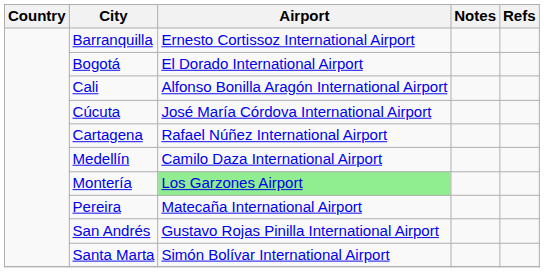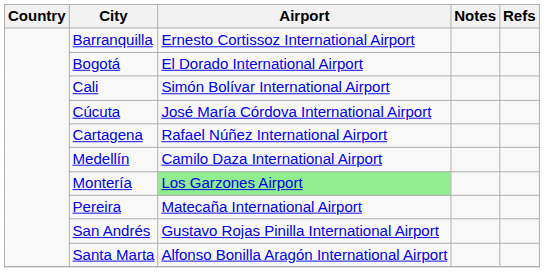(304, 87) Alfonso Bonilla Aragón International Airport -> (275, 87) Simón Bolívar International Airport
(275, 254) Simón Bolívar International Airport -> (304, 254) Alfonso Bonilla Aragón International Airport
